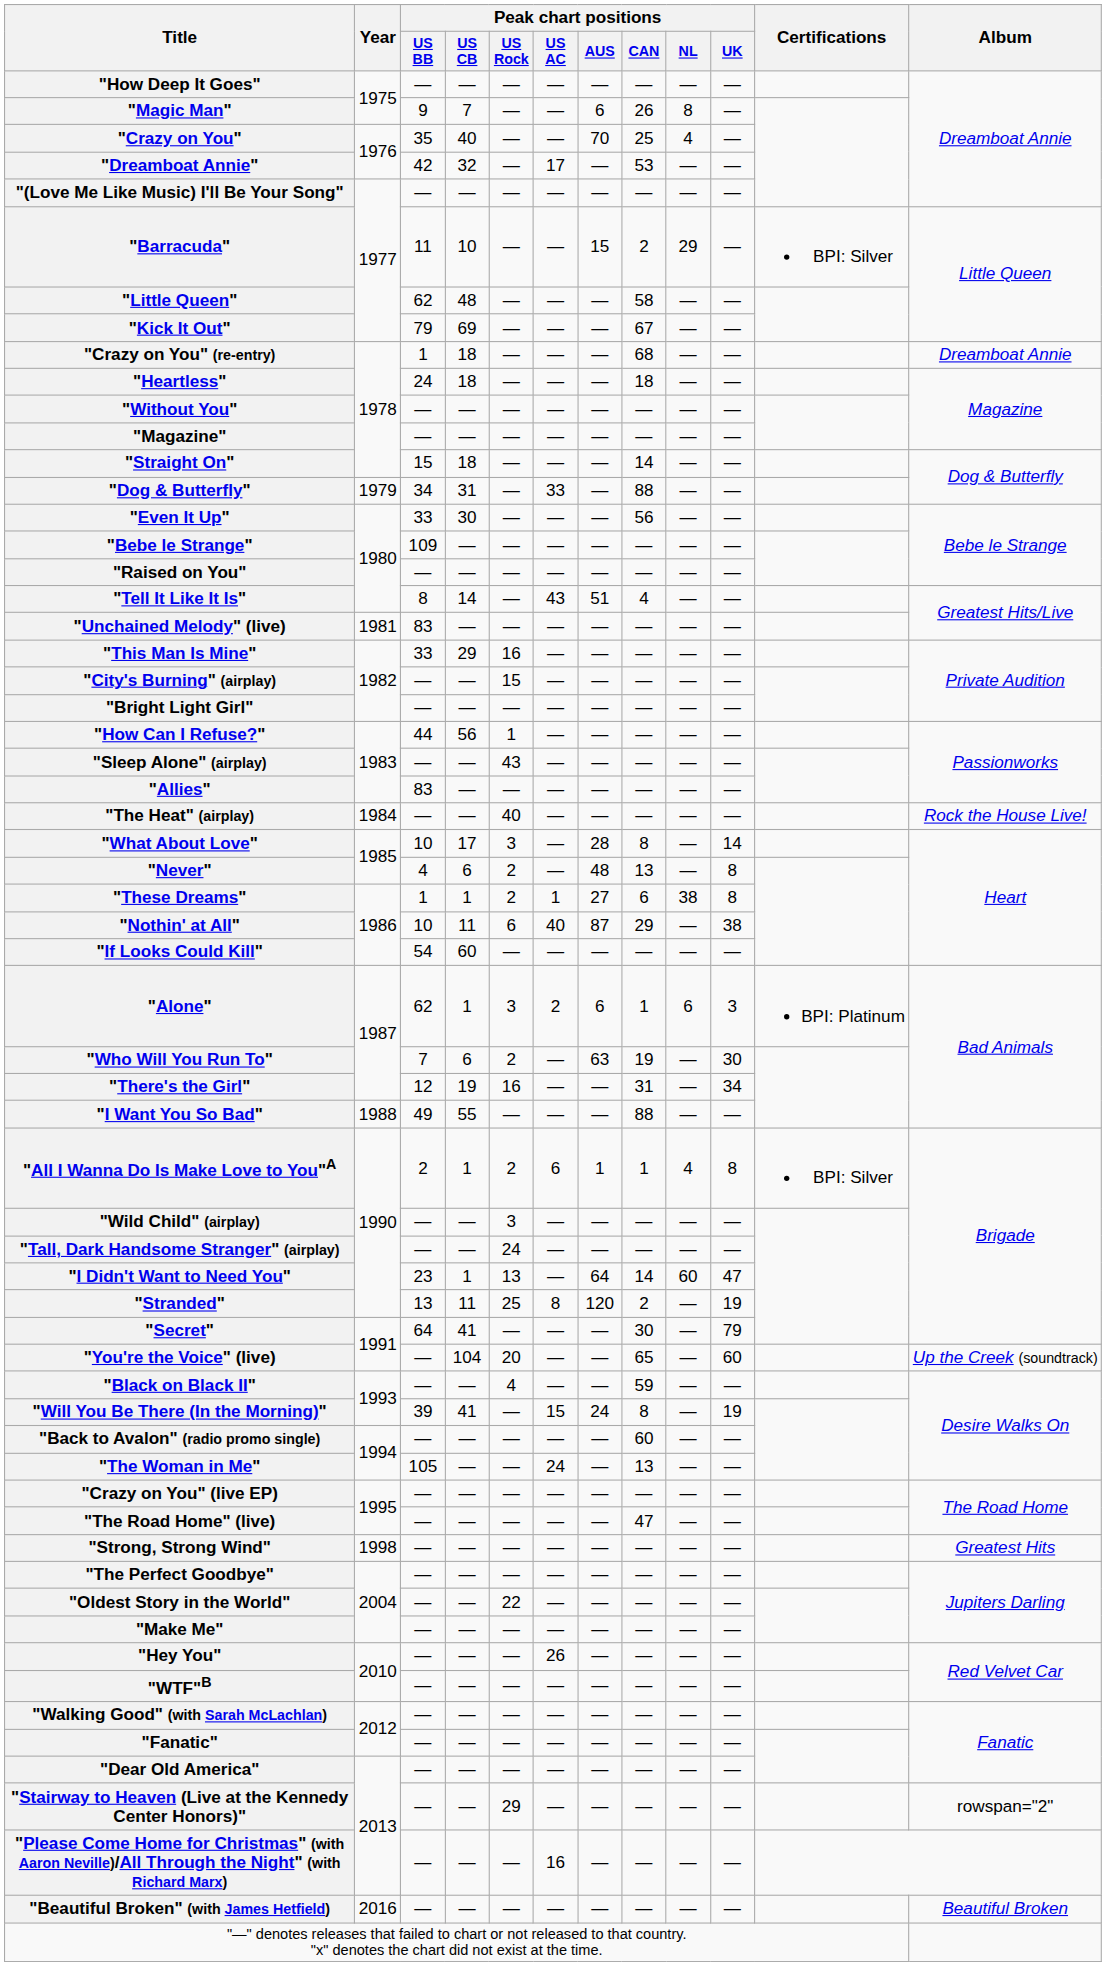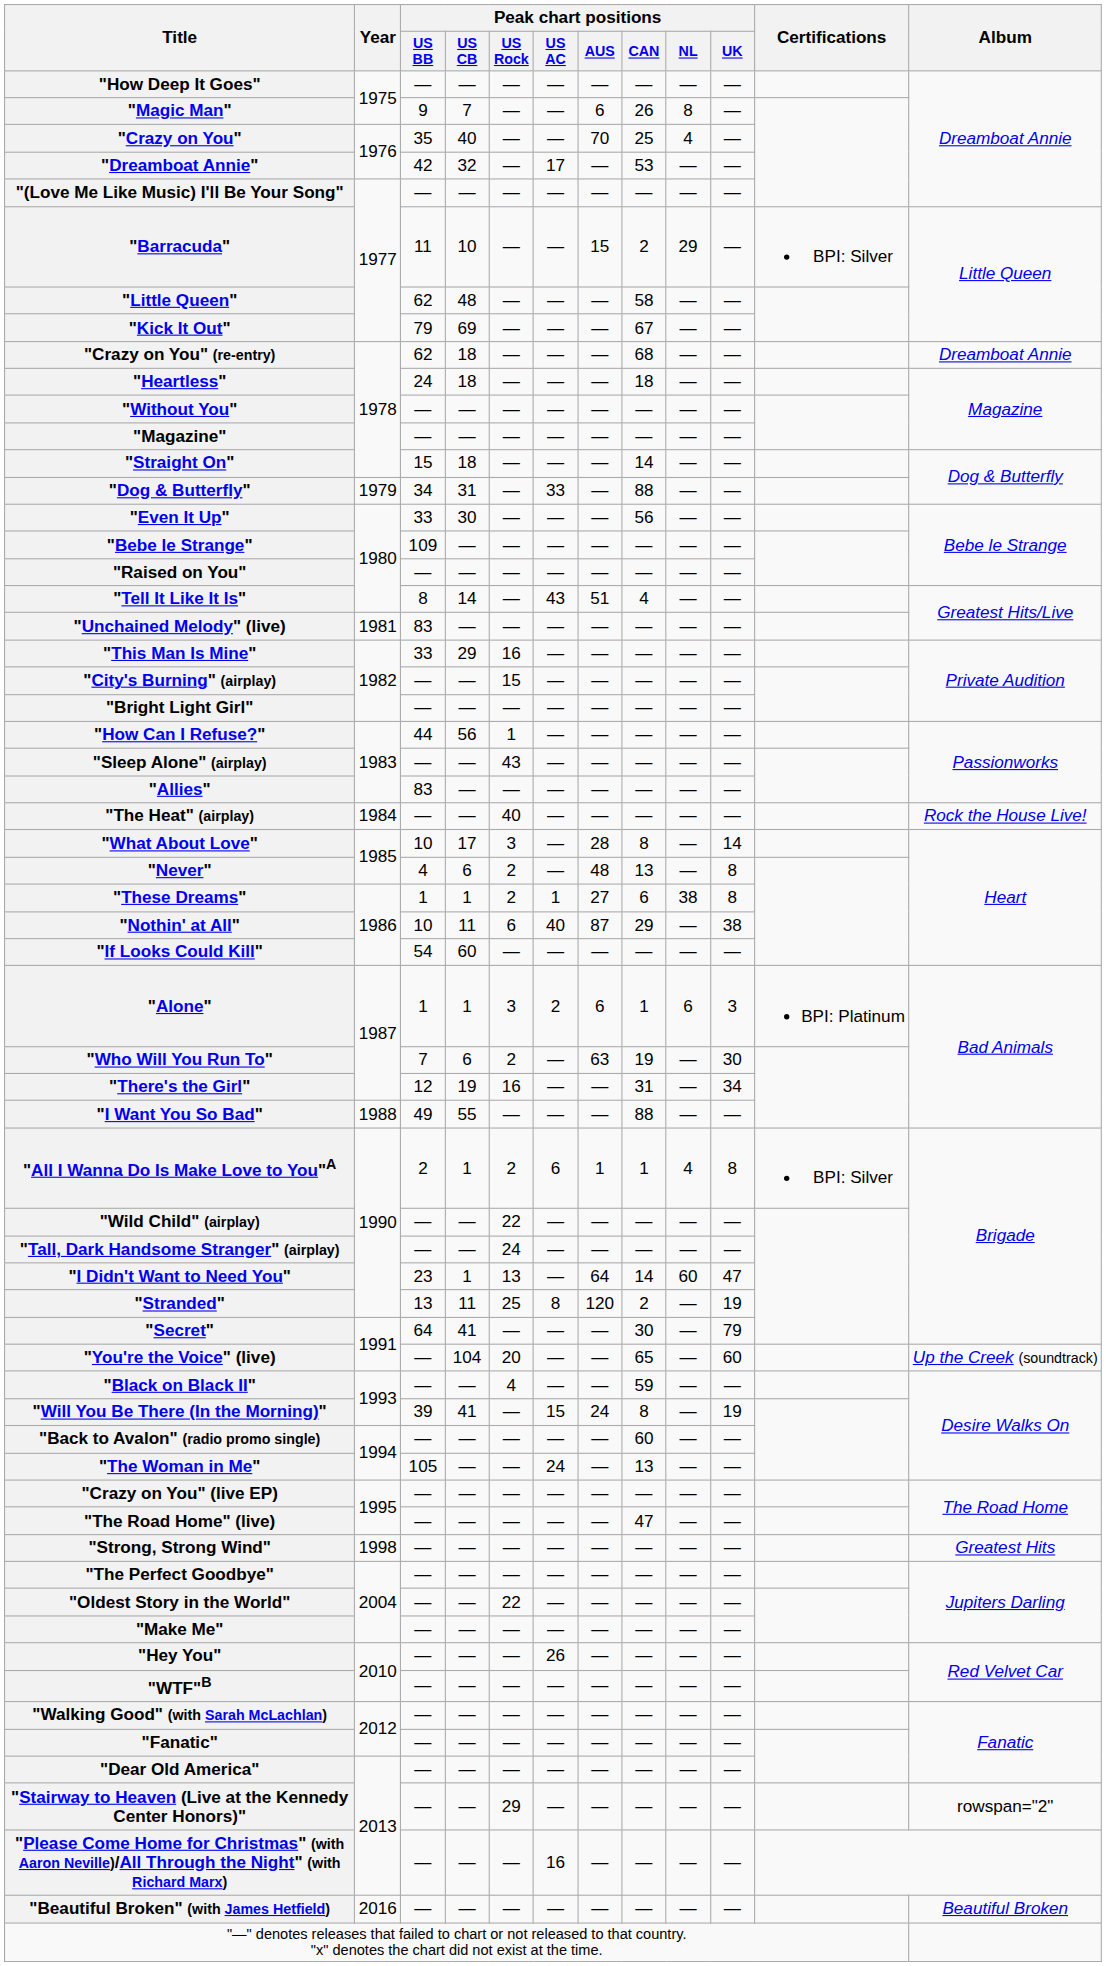(423, 354) 1 -> (423, 354) 62
(423, 1006) 62 -> (423, 1006) 1
(511, 1222) 3 -> (511, 1222) 22
